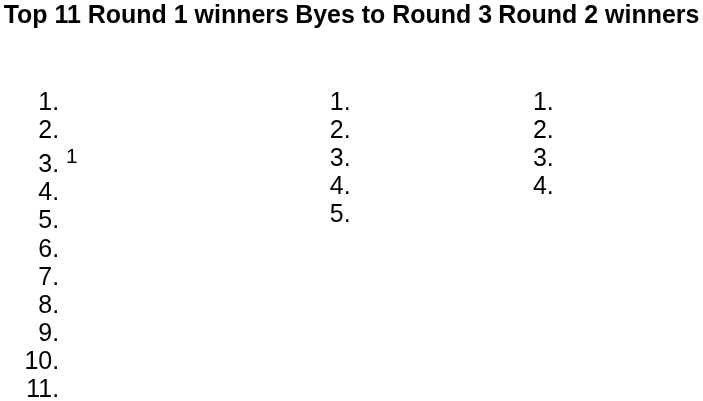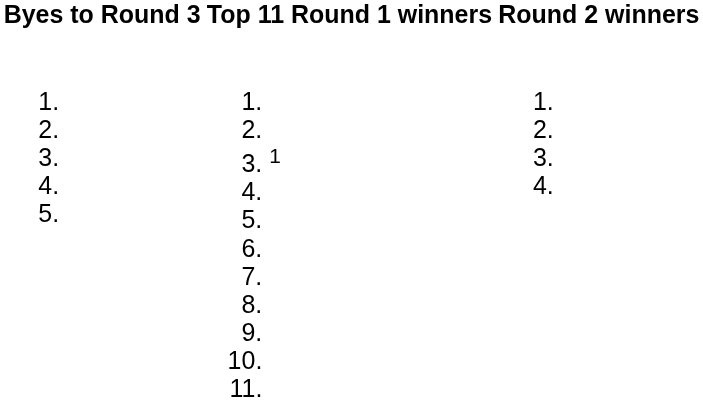columns swapped: (394, 14) <-> (146, 14)
